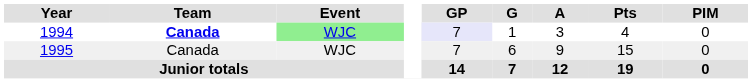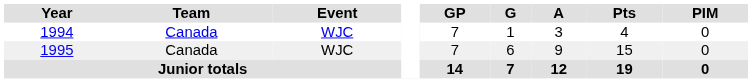(193, 31) bold -> (191, 31) normal
(340, 31) lightgreen background -> (337, 31) no background
(457, 31) lavender background -> (455, 31) no background
